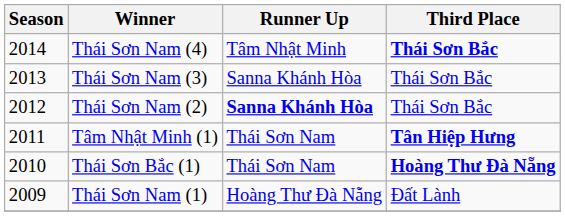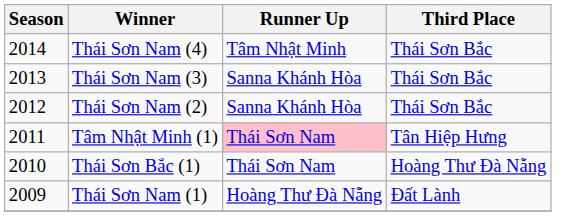(444, 48) bold -> (441, 48) normal
(300, 107) bold -> (294, 107) normal
(281, 136) no background -> (281, 136) pink background
(453, 136) bold -> (449, 136) normal
(473, 166) bold -> (468, 166) normal
